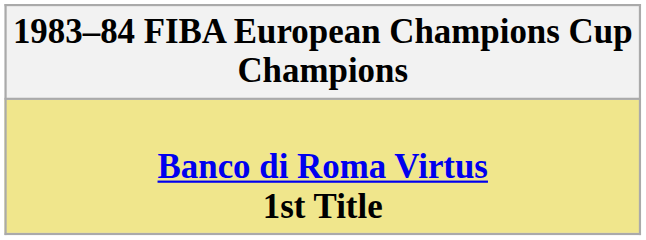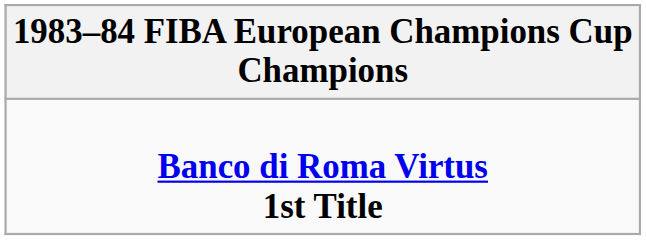(323, 185) khaki background -> (323, 185) no background
